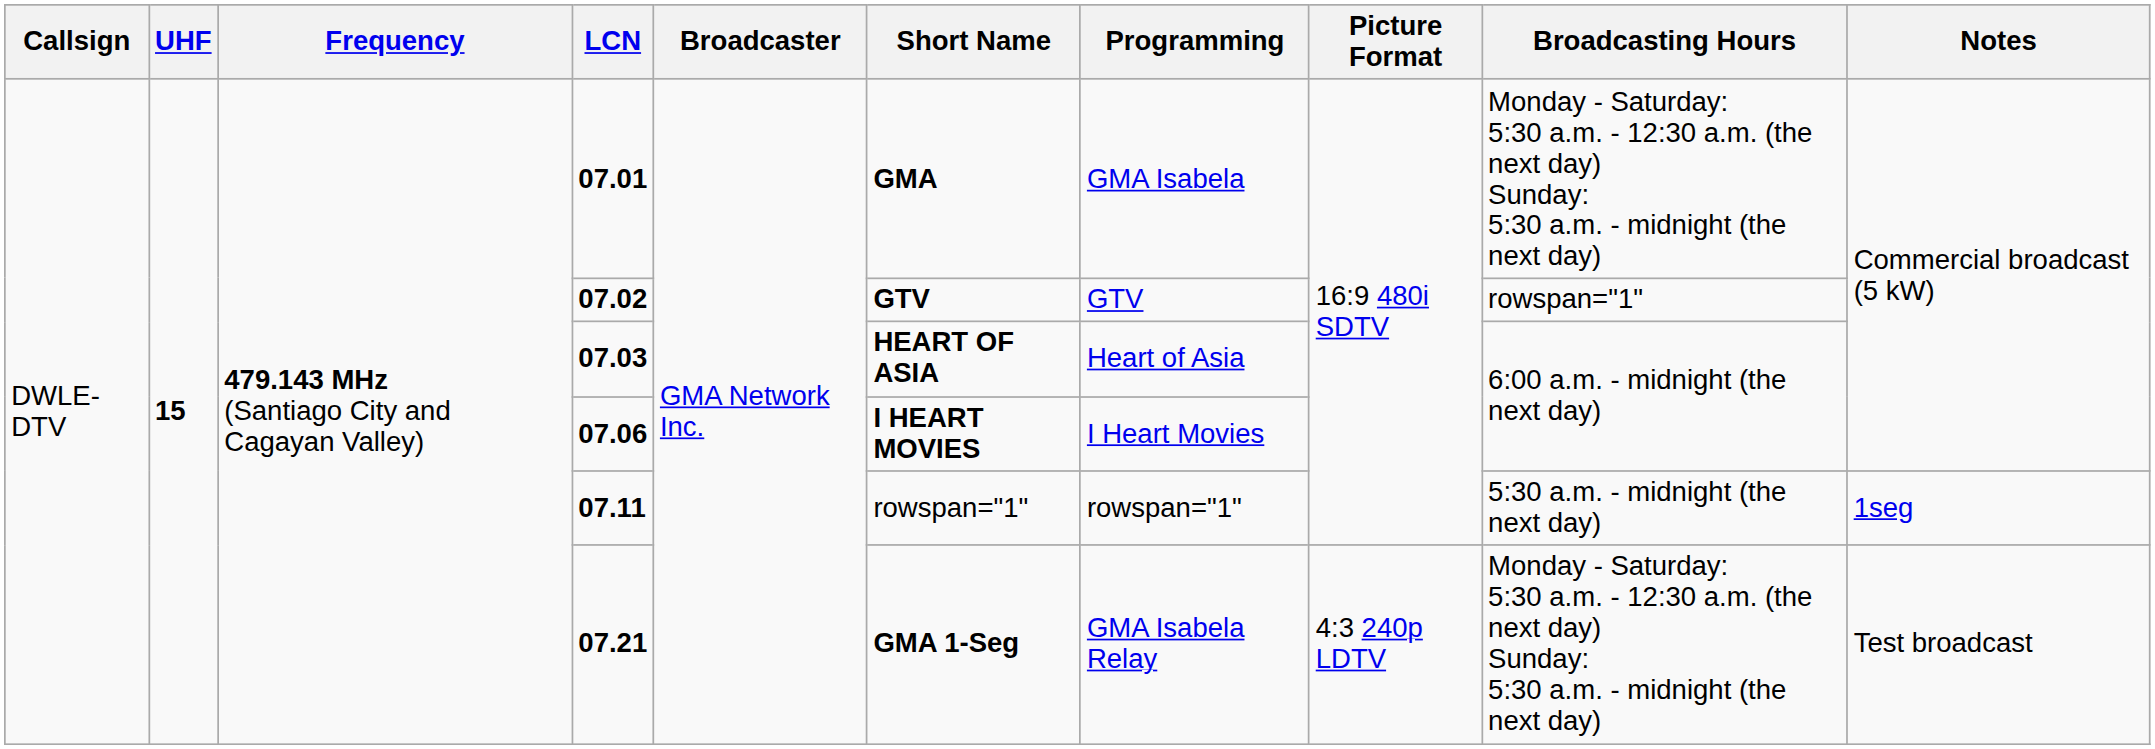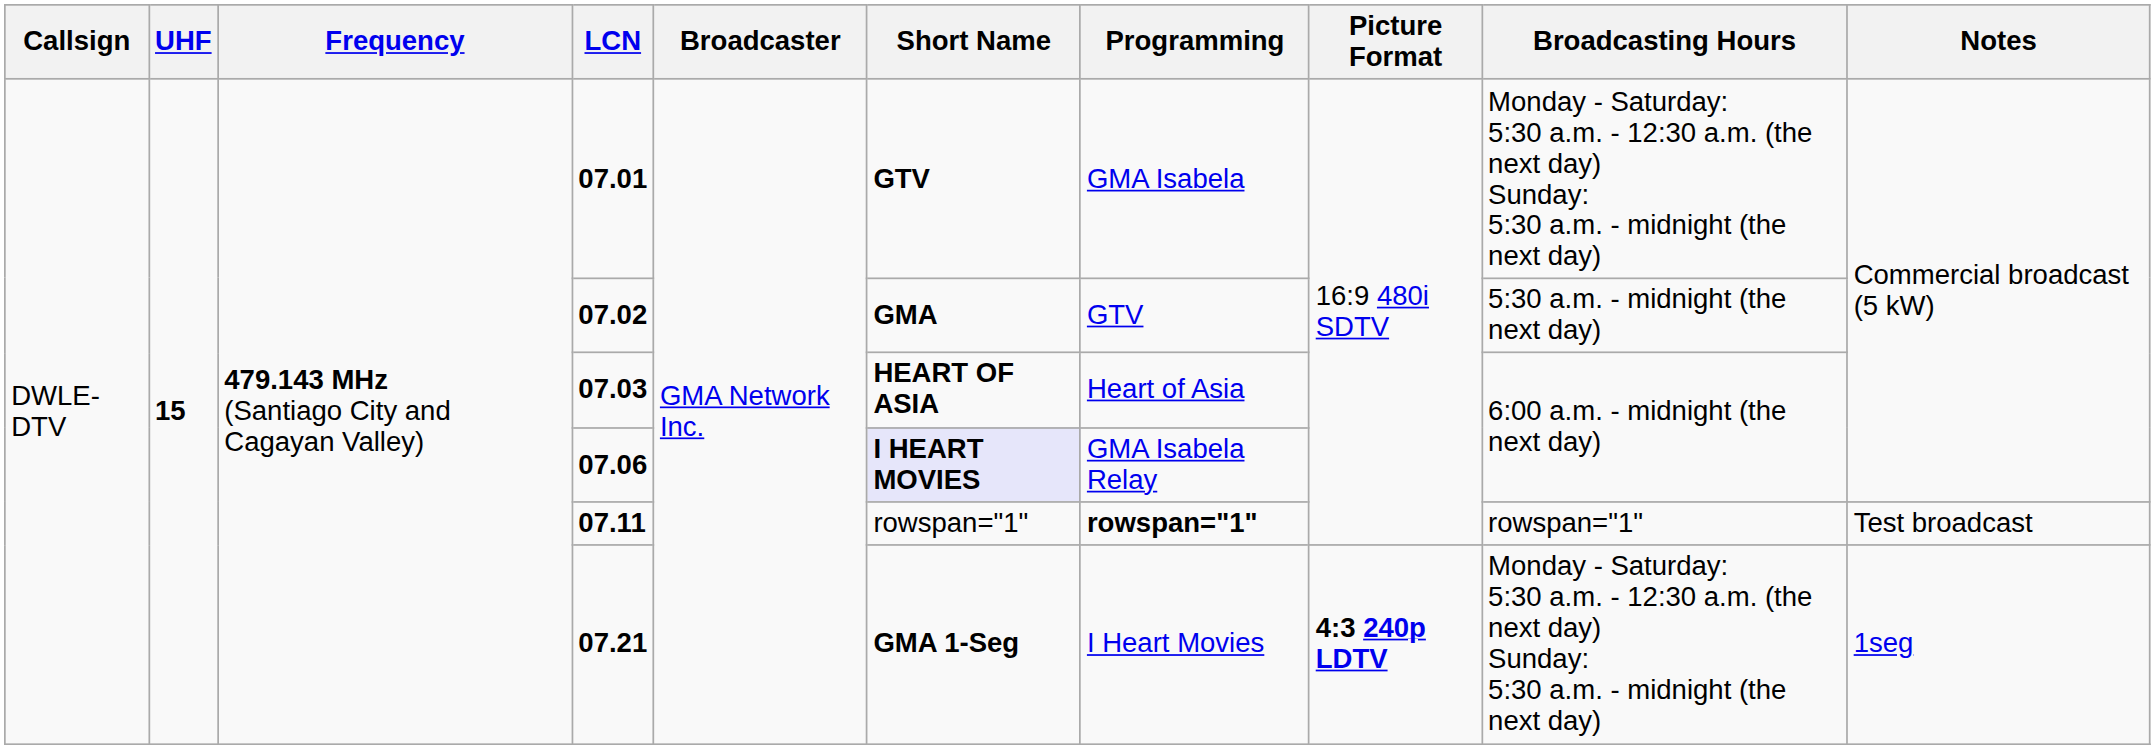(905, 178) GMA -> (902, 178) GTV
(902, 299) GTV -> (905, 314) GMA
(1566, 299) rowspan="1" -> (1637, 314) 5:30 a.m. - midnight (the next day)
(928, 433) no background -> (928, 464) lavender background
(1176, 433) I Heart Movies -> (1166, 464) GMA Isabela Relay
(1164, 507) normal -> (1172, 523) bold
(1637, 507) 5:30 a.m. - midnight (the next day) -> (1566, 523) rowspan="1"
(1884, 507) 1seg -> (1943, 523) Test broadcast
(1166, 644) GMA Isabela Relay -> (1176, 644) I Heart Movies
(1369, 644) normal -> (1371, 644) bold
(1943, 644) Test broadcast -> (1884, 644) 1seg
